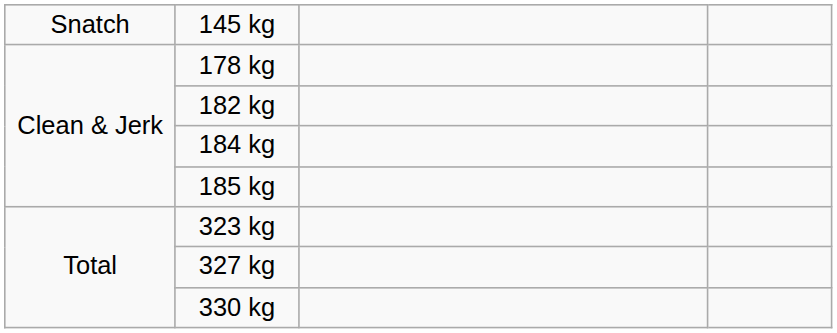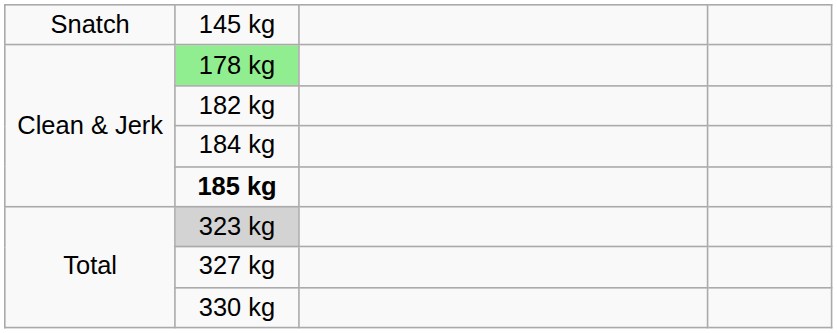(237, 65) no background -> (237, 65) lightgreen background
(237, 186) normal -> (237, 186) bold
(237, 226) no background -> (237, 226) lightgrey background
